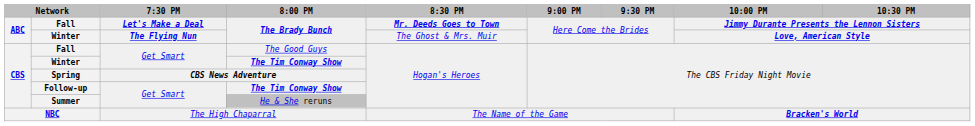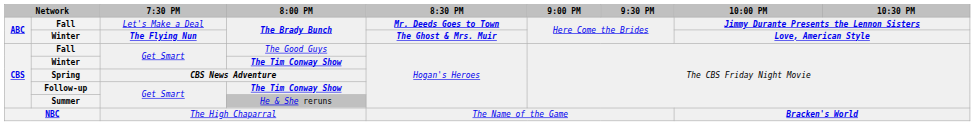(163, 24) bold -> (163, 24) normal
(447, 37) normal -> (447, 37) bold
